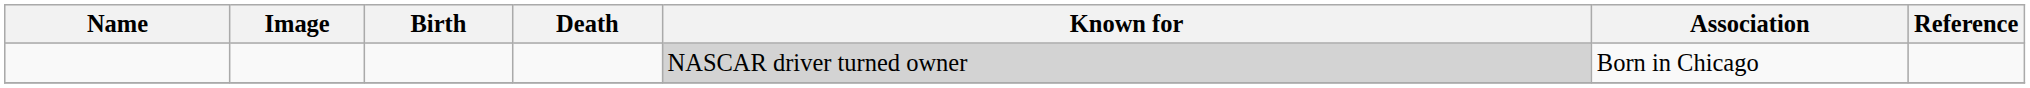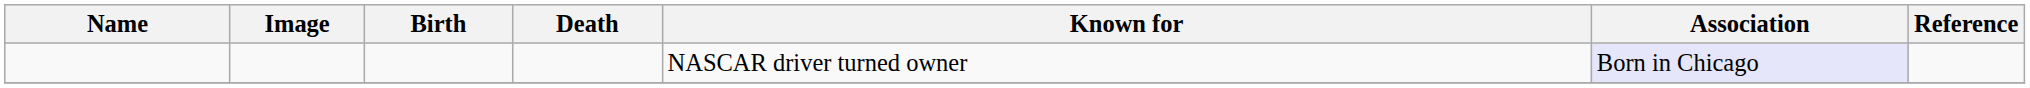(817, 62) lightgrey background -> (817, 62) no background
(1678, 62) no background -> (1678, 62) lavender background
